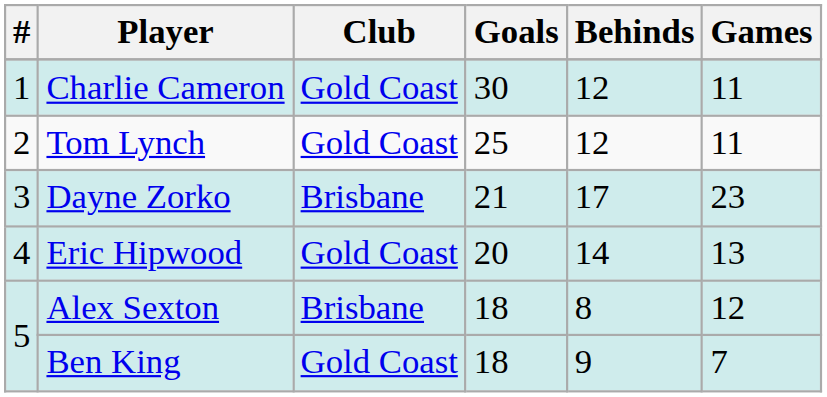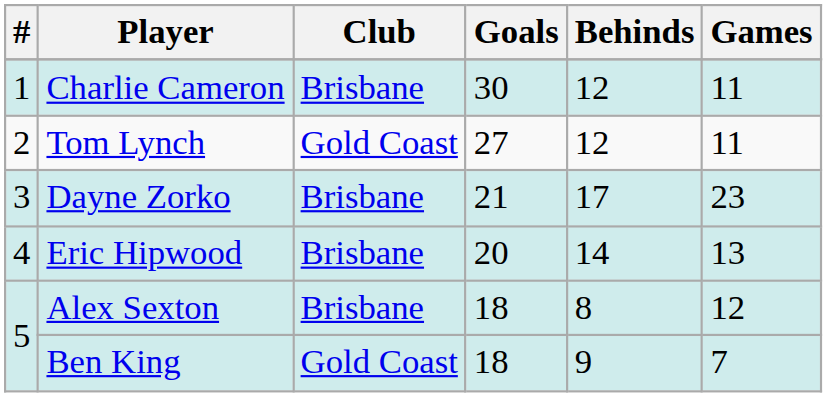(379, 87) Gold Coast -> (362, 87) Brisbane
(491, 142) 25 -> (491, 142) 27
(379, 252) Gold Coast -> (362, 252) Brisbane
